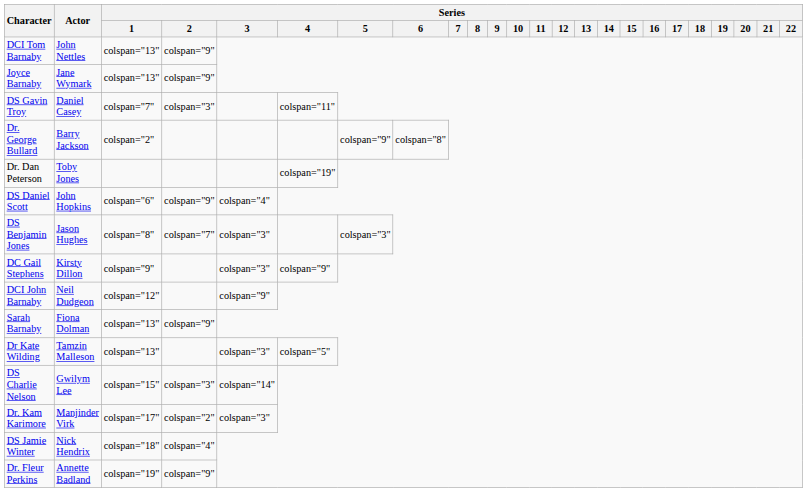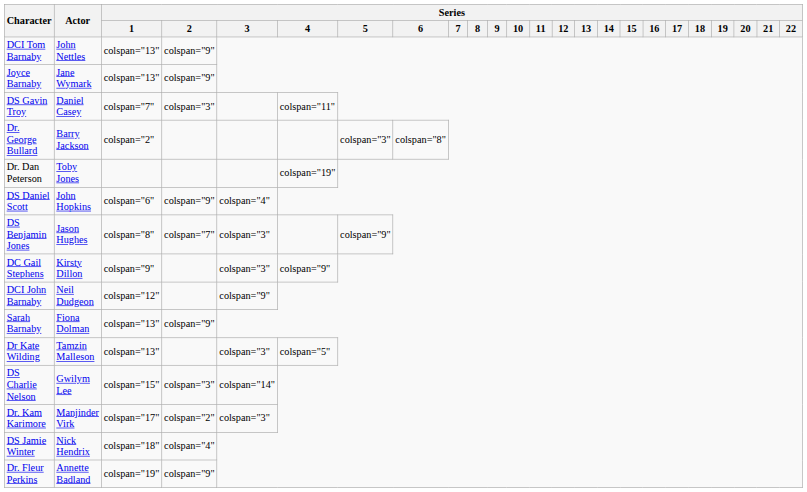(365, 139) colspan="9" -> (365, 139) colspan="3"
(365, 234) colspan="3" -> (365, 234) colspan="9"
